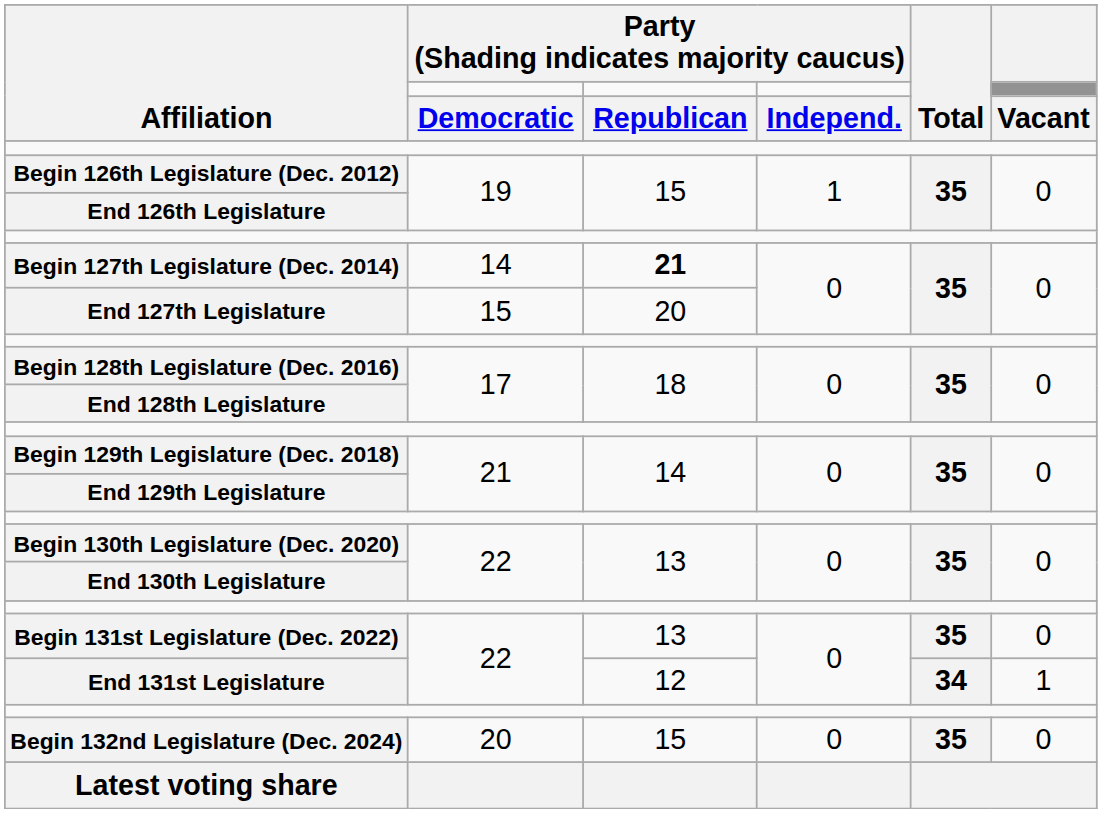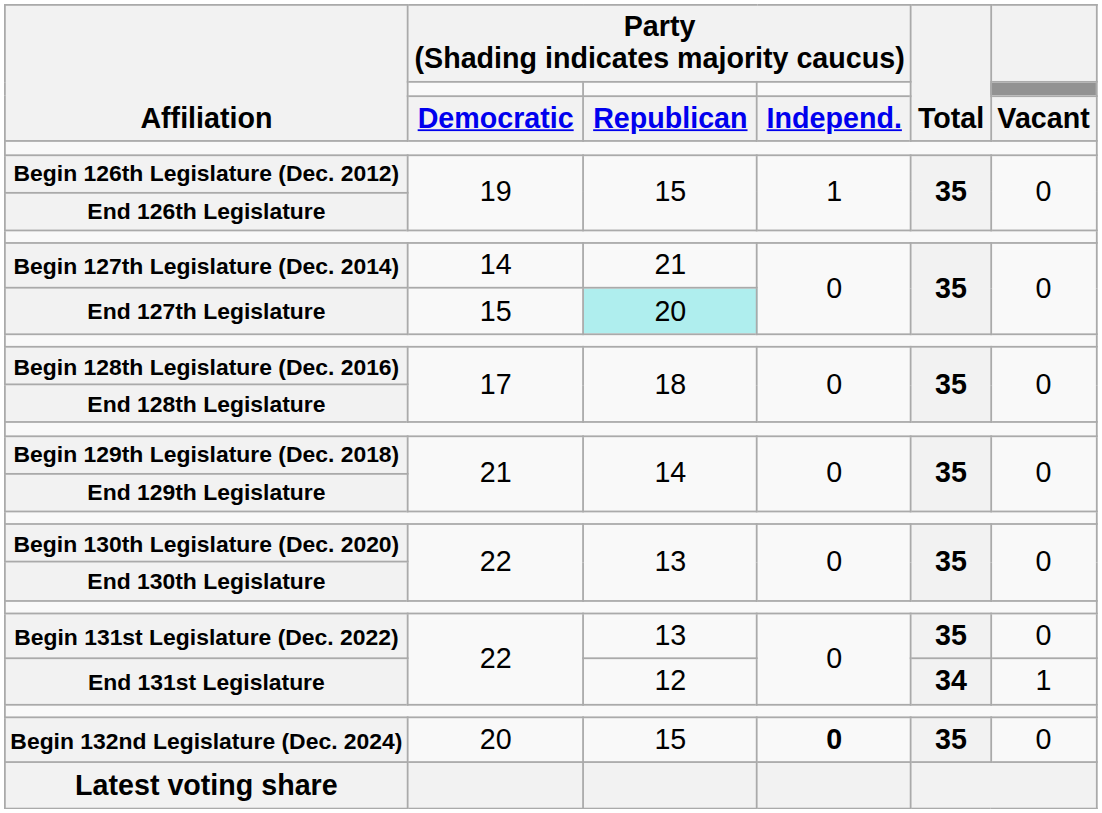(670, 265) bold -> (670, 265) normal
(670, 310) no background -> (670, 310) paleturquoise background
(834, 739) normal -> (834, 739) bold
